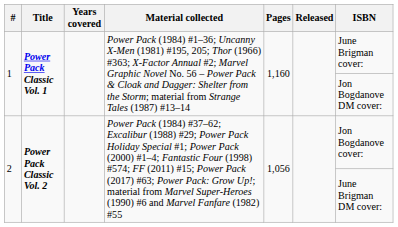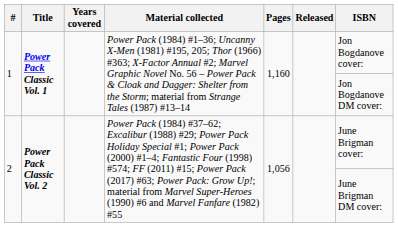(356, 52) June Brigman cover: -> (361, 52) Jon Bogdanove cover:
(361, 142) Jon Bogdanove cover: -> (356, 142) June Brigman cover:
